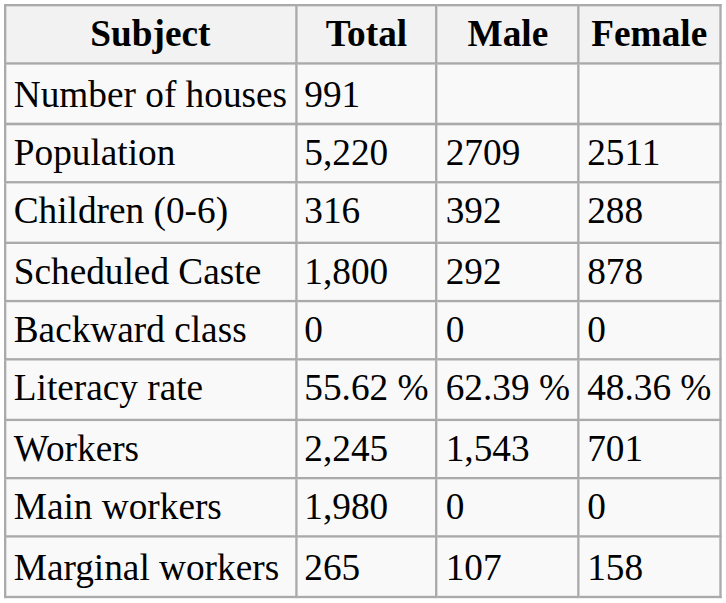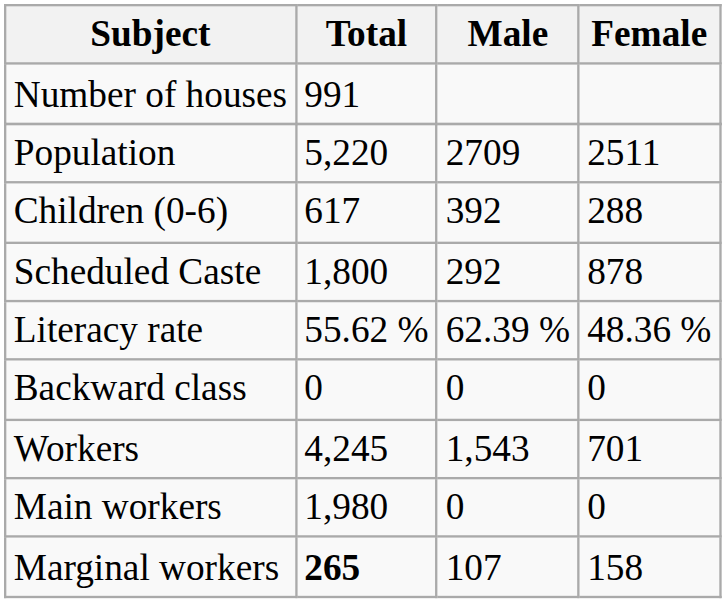(332, 211) 316 -> (332, 211) 617
rows swapped: (130, 329) <-> (108, 388)
(346, 447) 2,245 -> (346, 447) 4,245
(332, 566) normal -> (332, 566) bold
